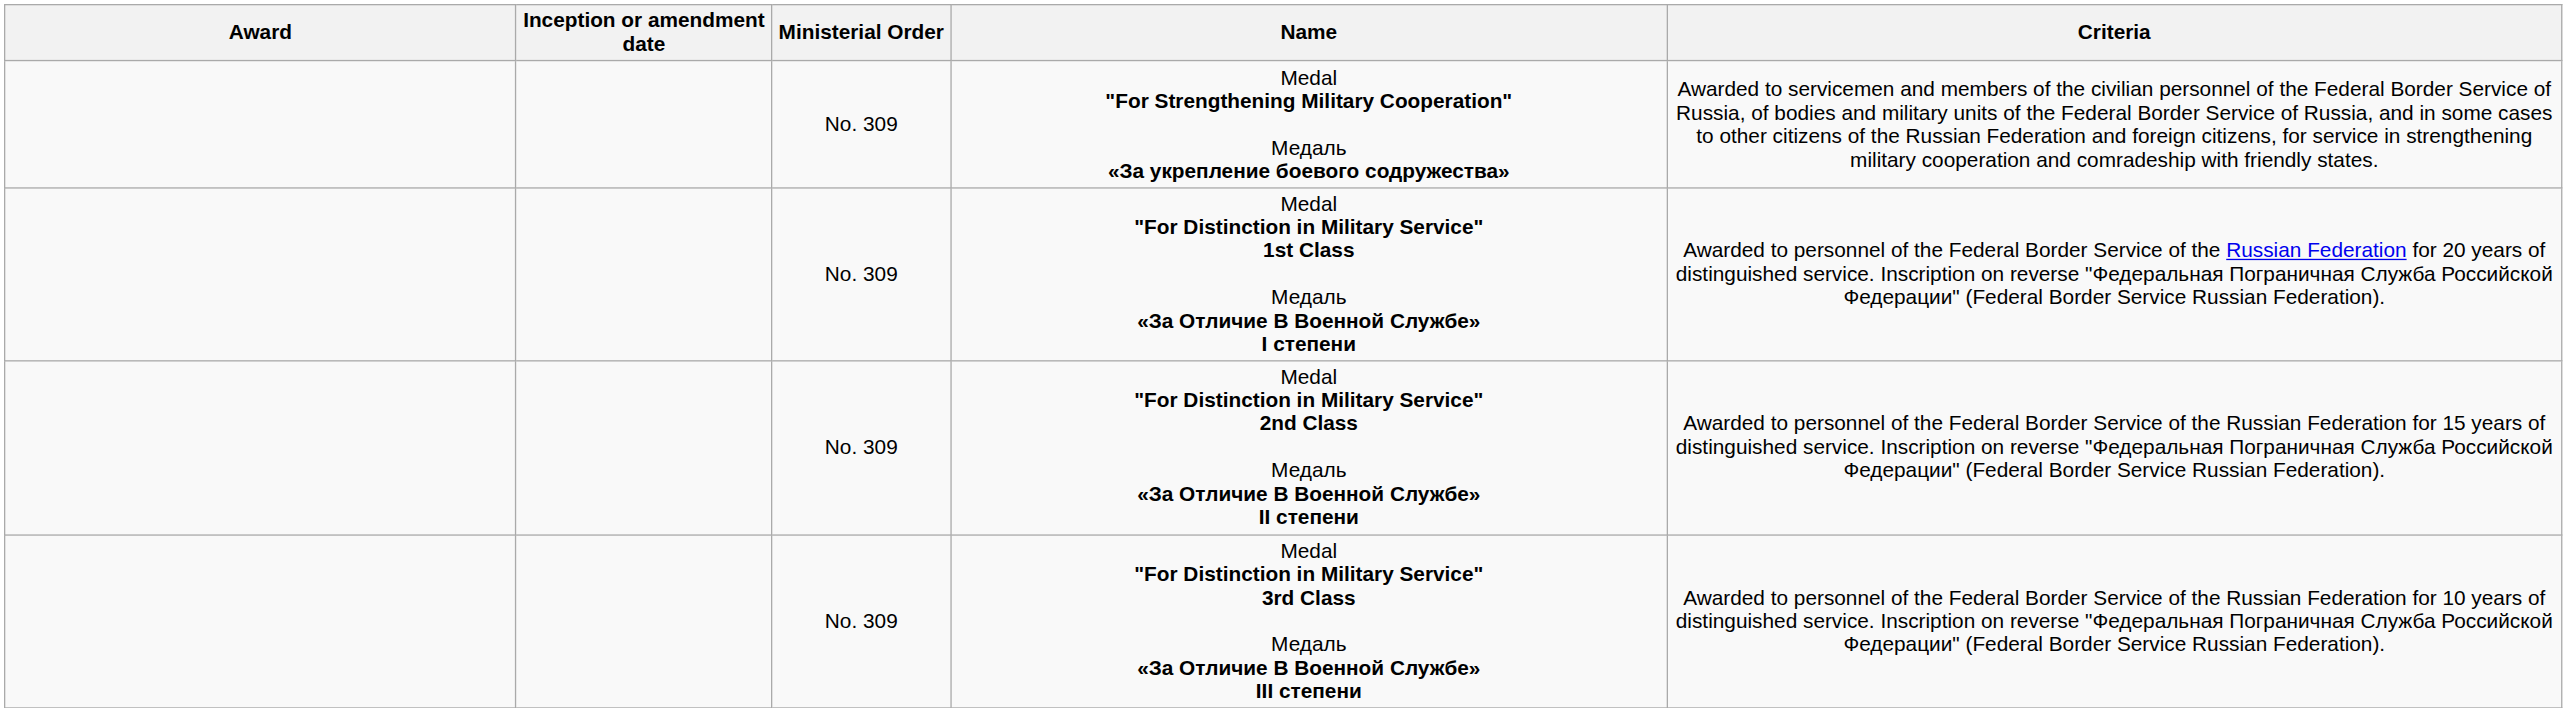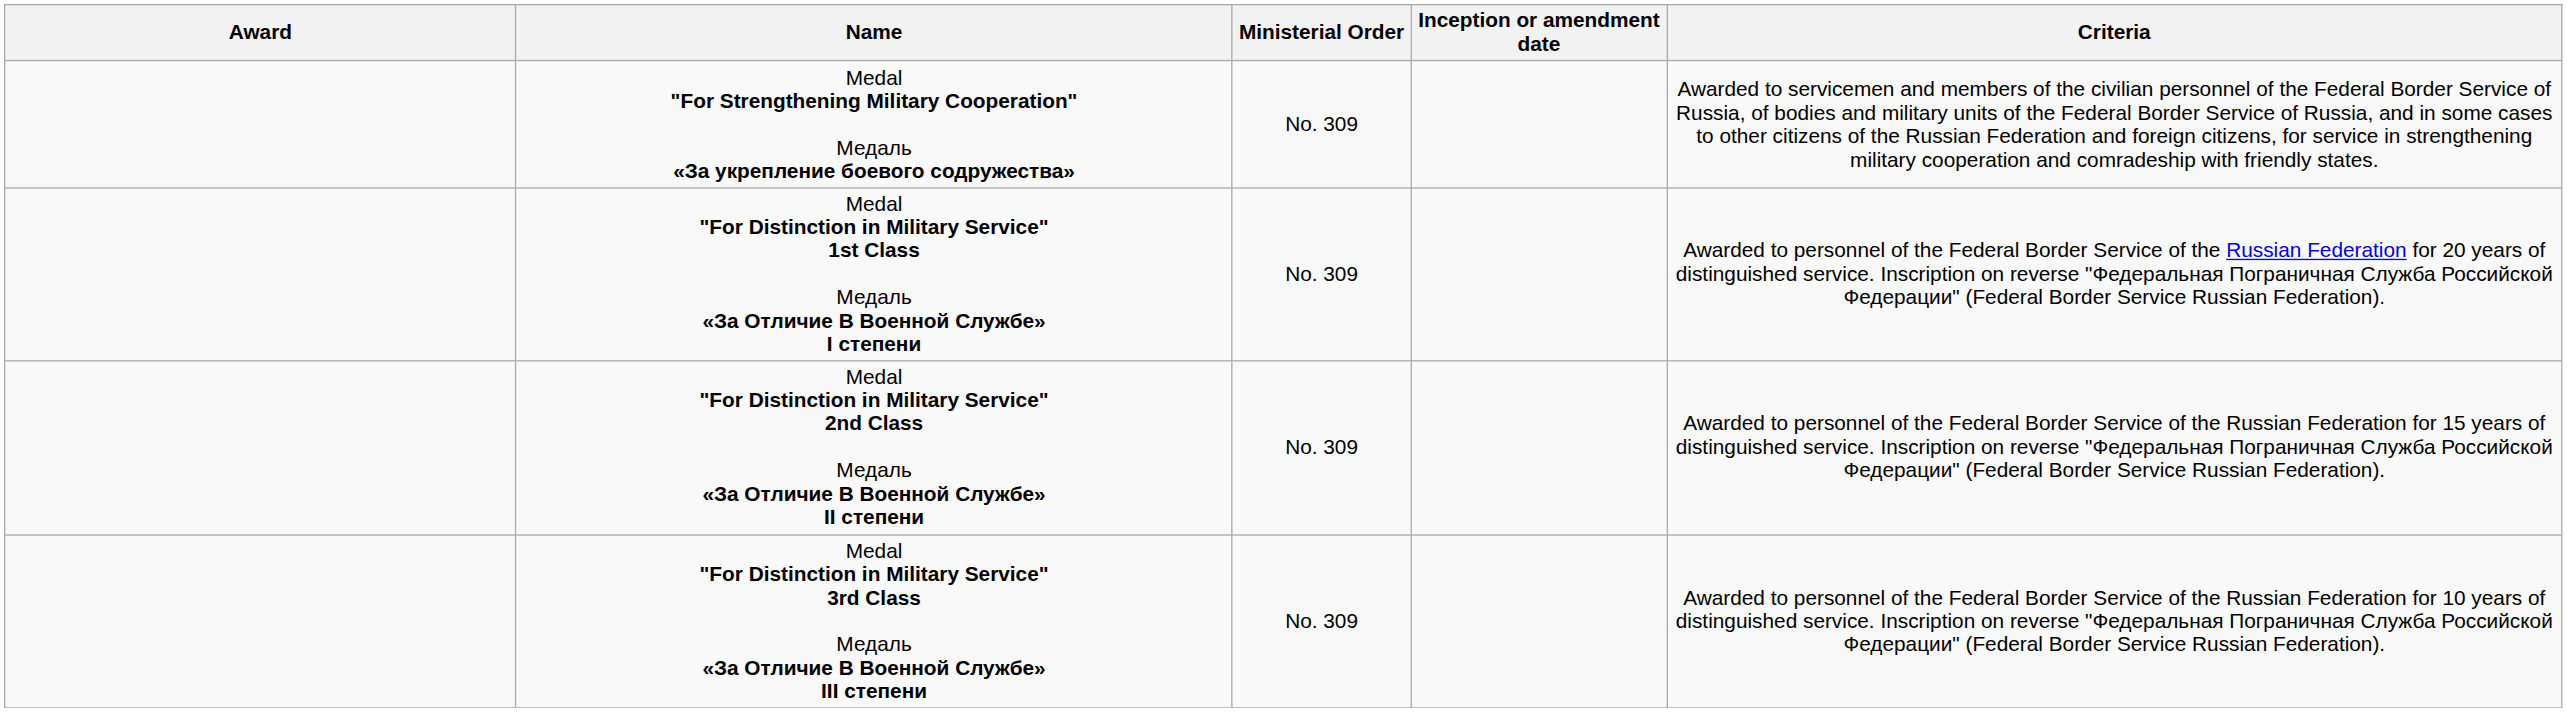columns swapped: (1309, 32) <-> (644, 32)
